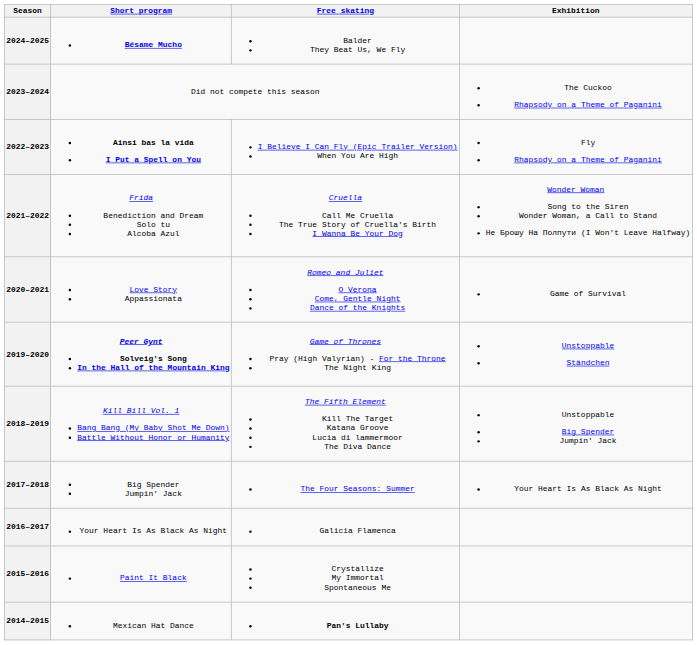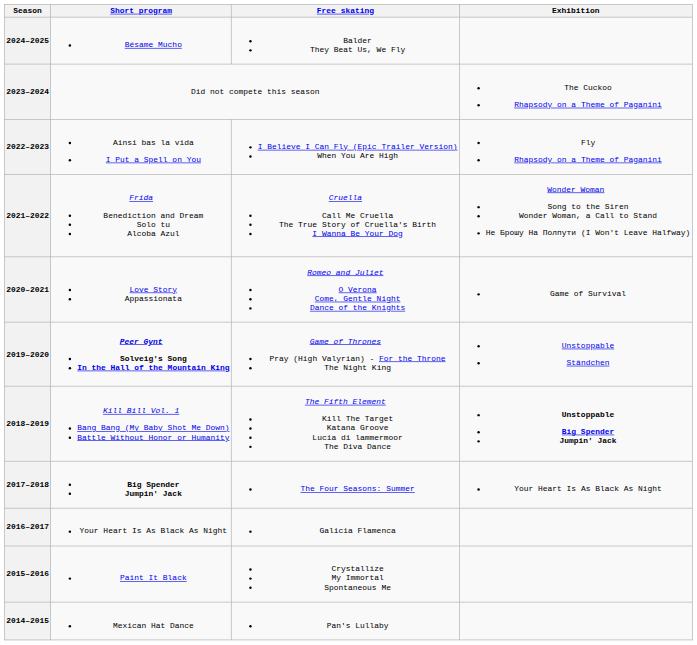(141, 45) bold -> (141, 45) normal
(141, 151) bold -> (141, 151) normal
(576, 428) normal -> (576, 428) bold
(141, 489) normal -> (141, 489) bold
(345, 626) bold -> (345, 626) normal
